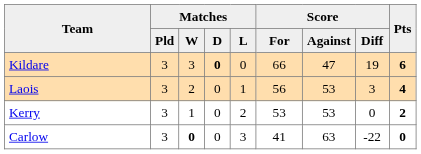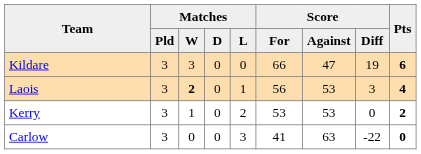(217, 64) bold -> (217, 64) normal
(192, 88) normal -> (192, 88) bold
(192, 136) bold -> (192, 136) normal
